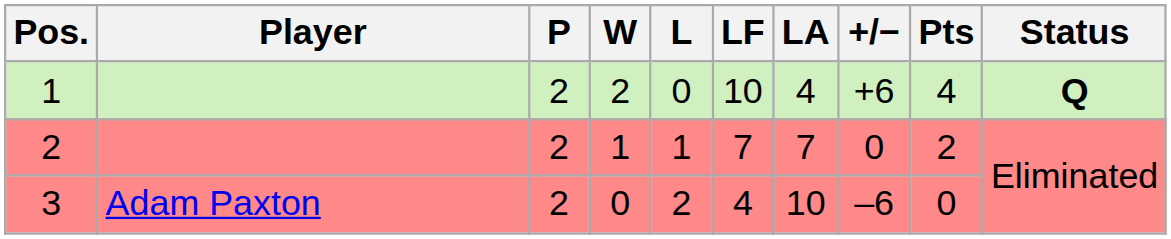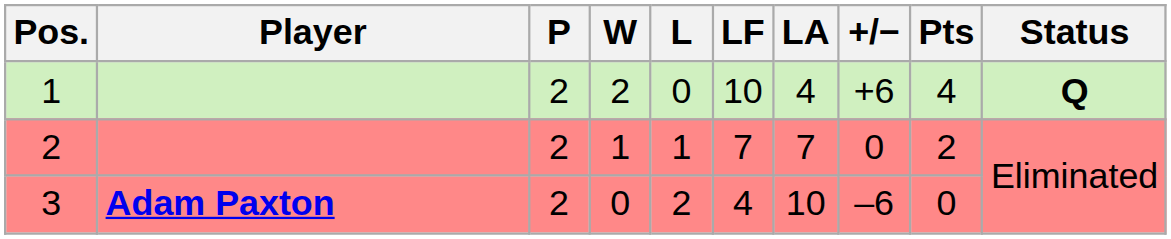(213, 203) normal -> (220, 203) bold
